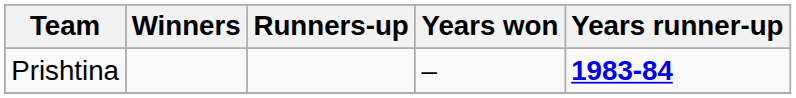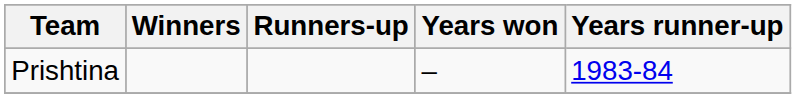(622, 70) bold -> (622, 70) normal
